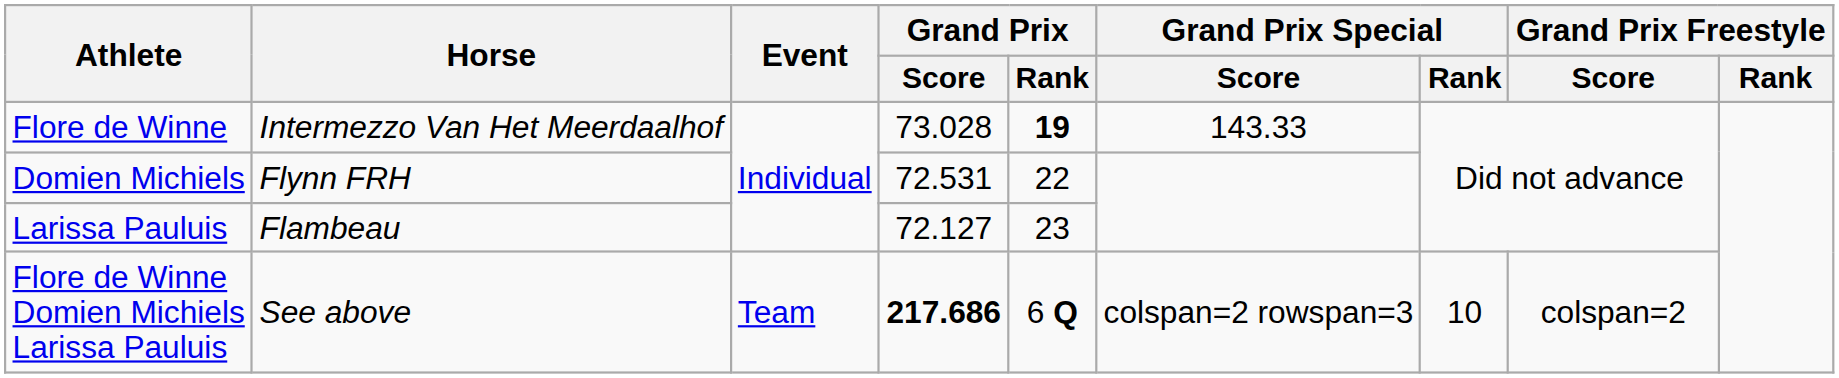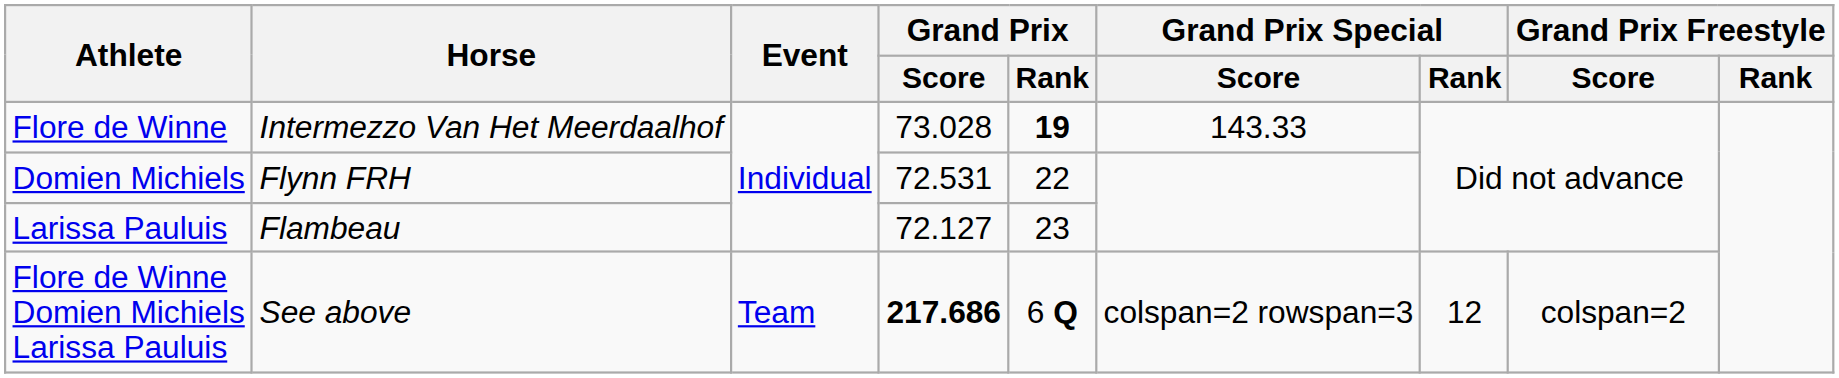(1465, 313) 10 -> (1465, 313) 12
